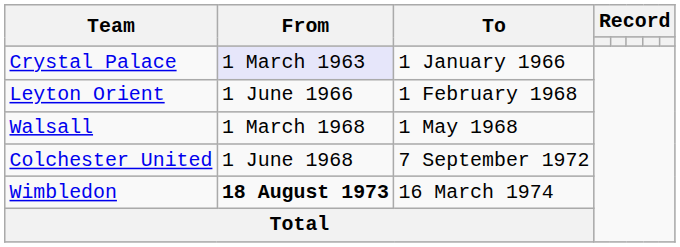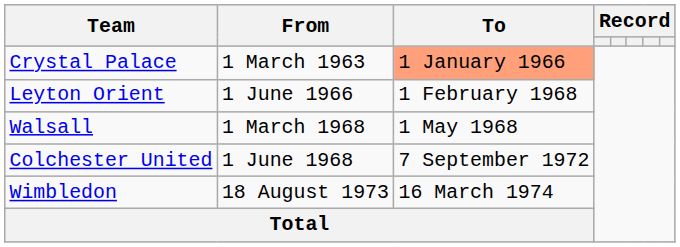(294, 63) lavender background -> (294, 63) no background
(482, 63) no background -> (482, 63) lightsalmon background
(305, 193) bold -> (305, 193) normal
